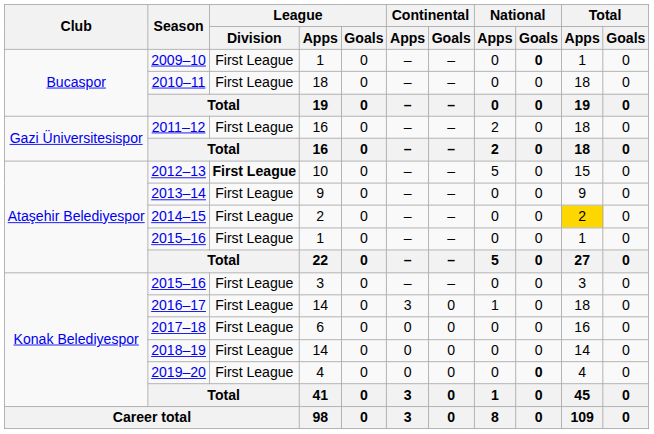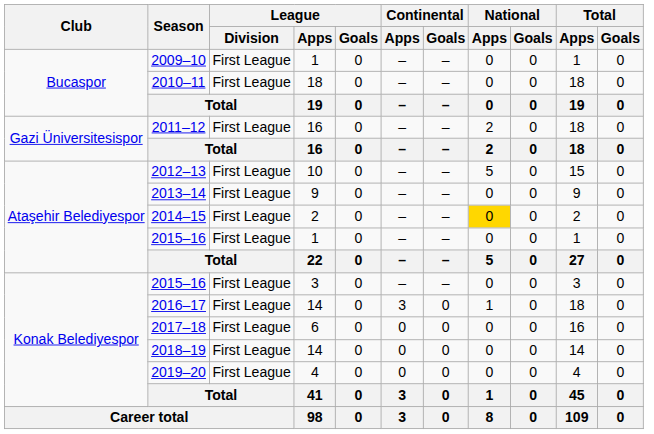(539, 60) bold -> (533, 60) normal
(254, 171) bold -> (252, 171) normal
(495, 216) no background -> (489, 216) gold background
(582, 216) gold background -> (577, 216) no background
(539, 372) bold -> (533, 372) normal
